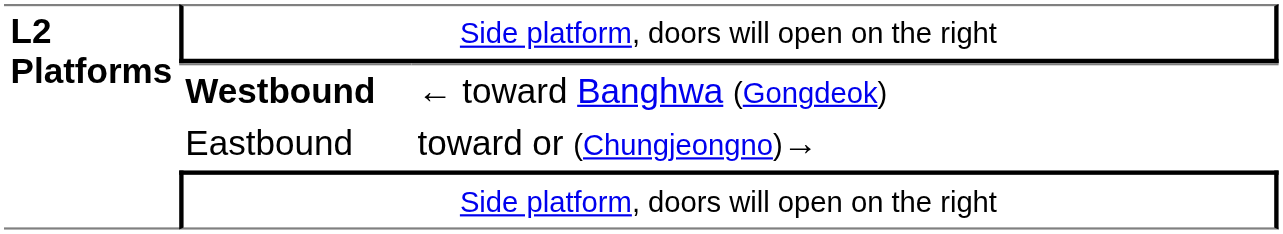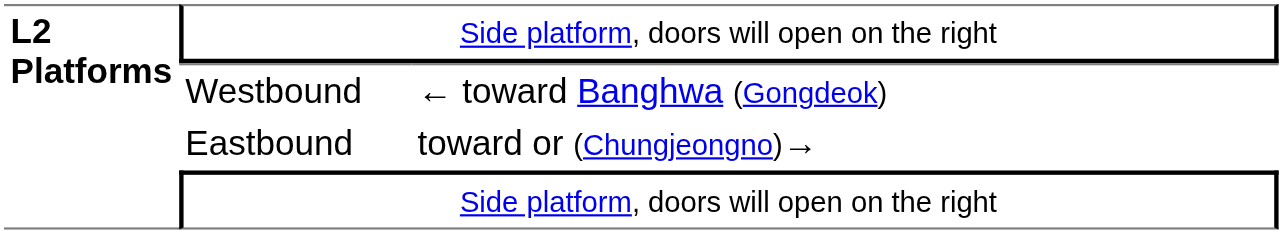(280, 91) bold -> (274, 91) normal
